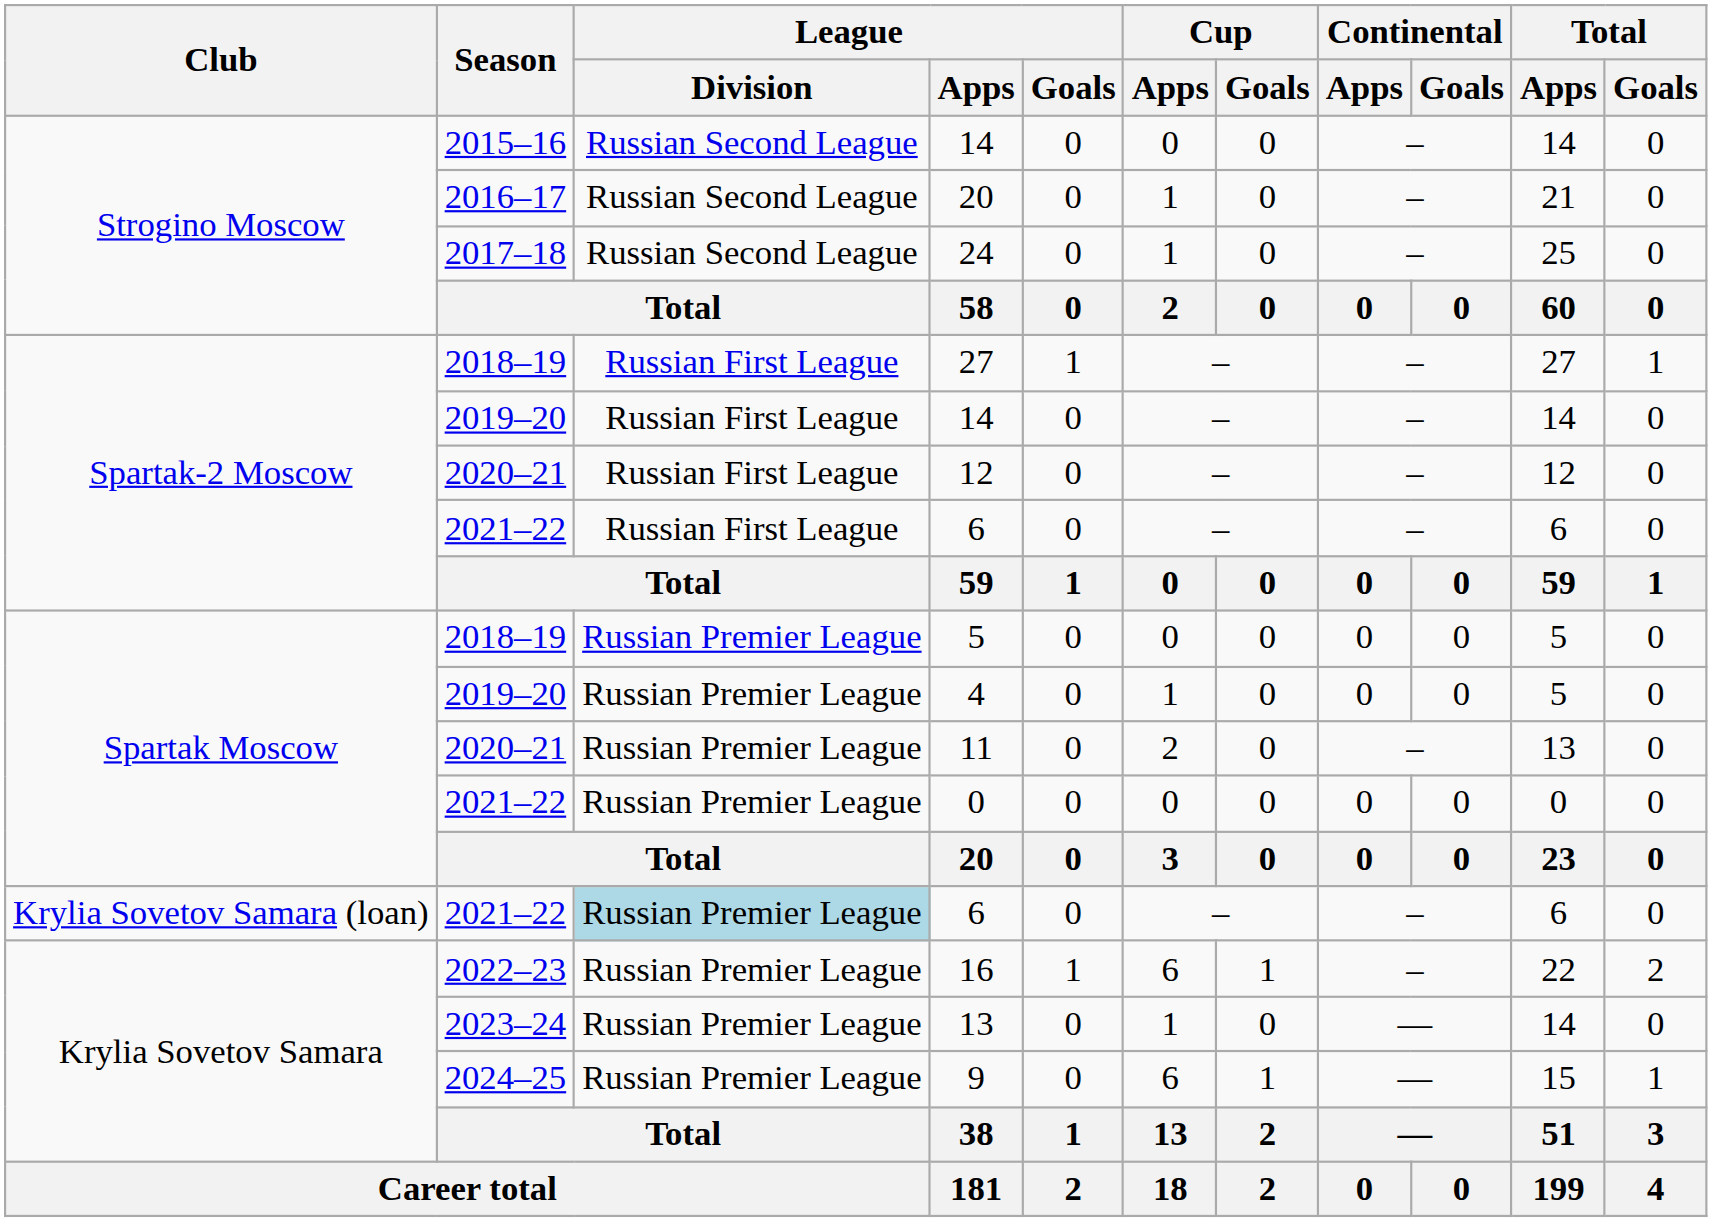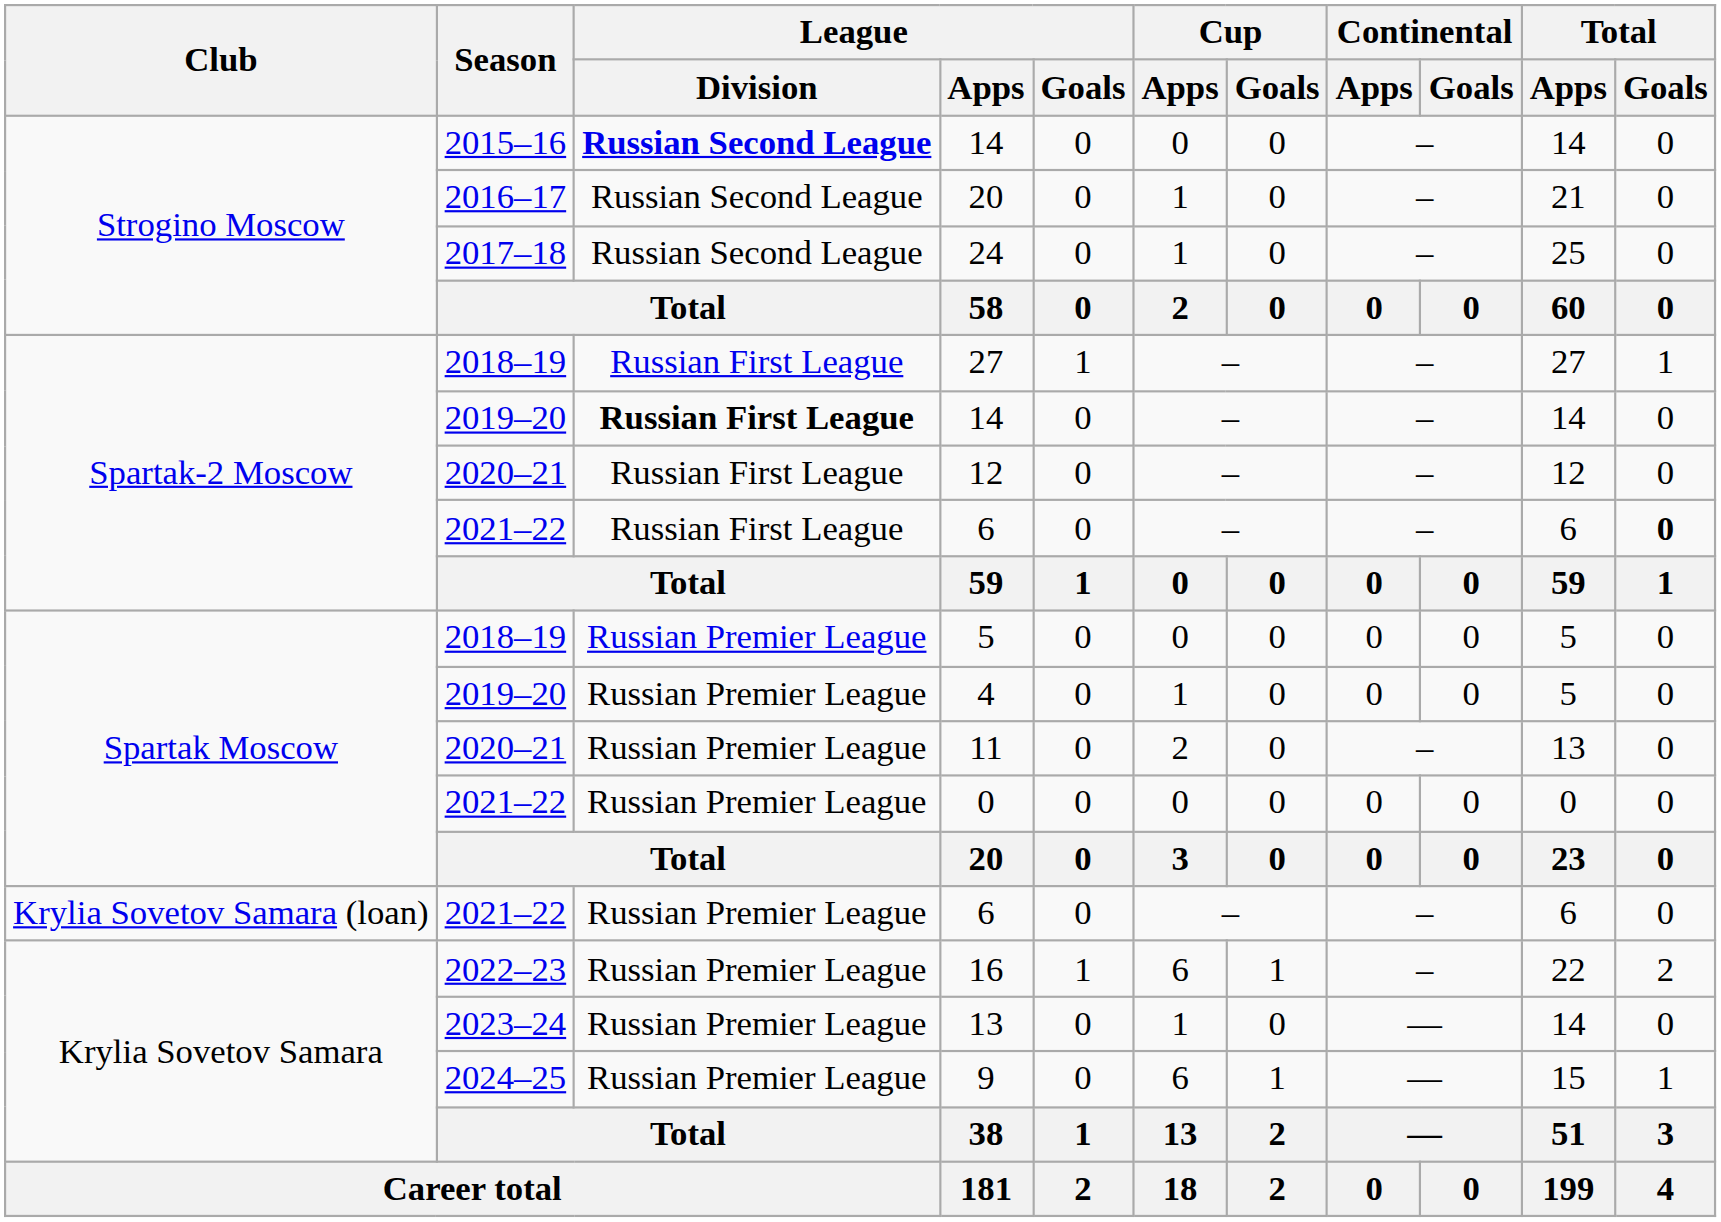(752, 142) normal -> (757, 142) bold
(752, 417) normal -> (757, 417) bold
(1656, 527) normal -> (1665, 527) bold
(752, 913) lightblue background -> (757, 913) no background
